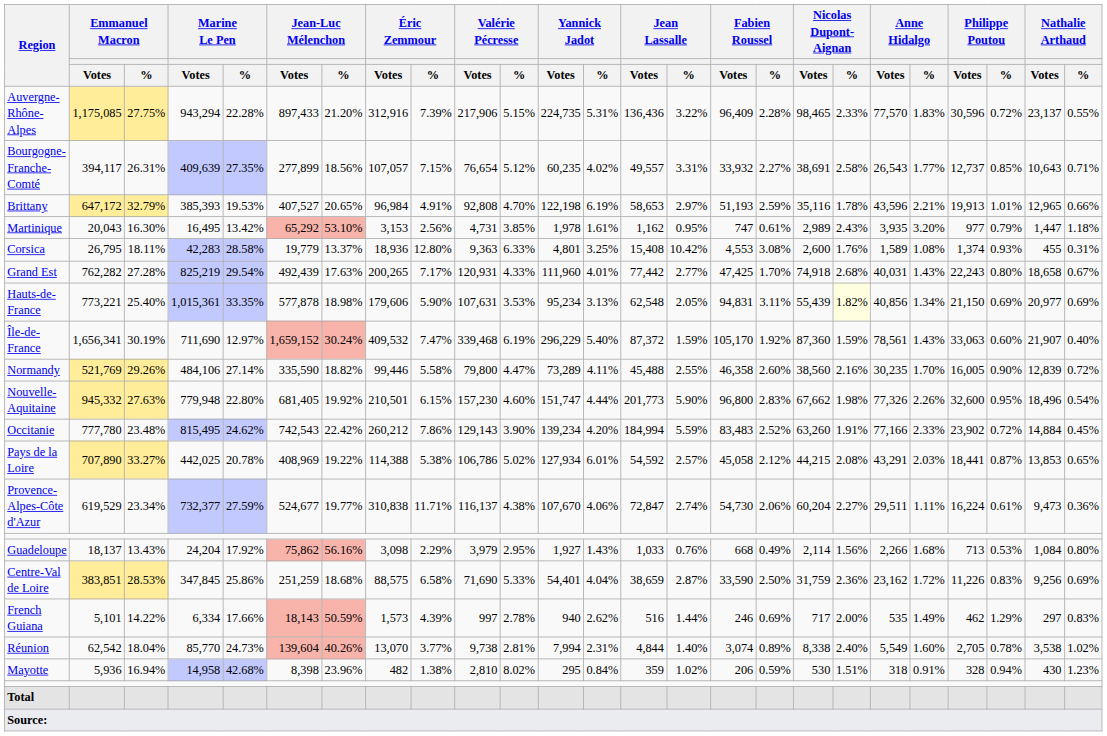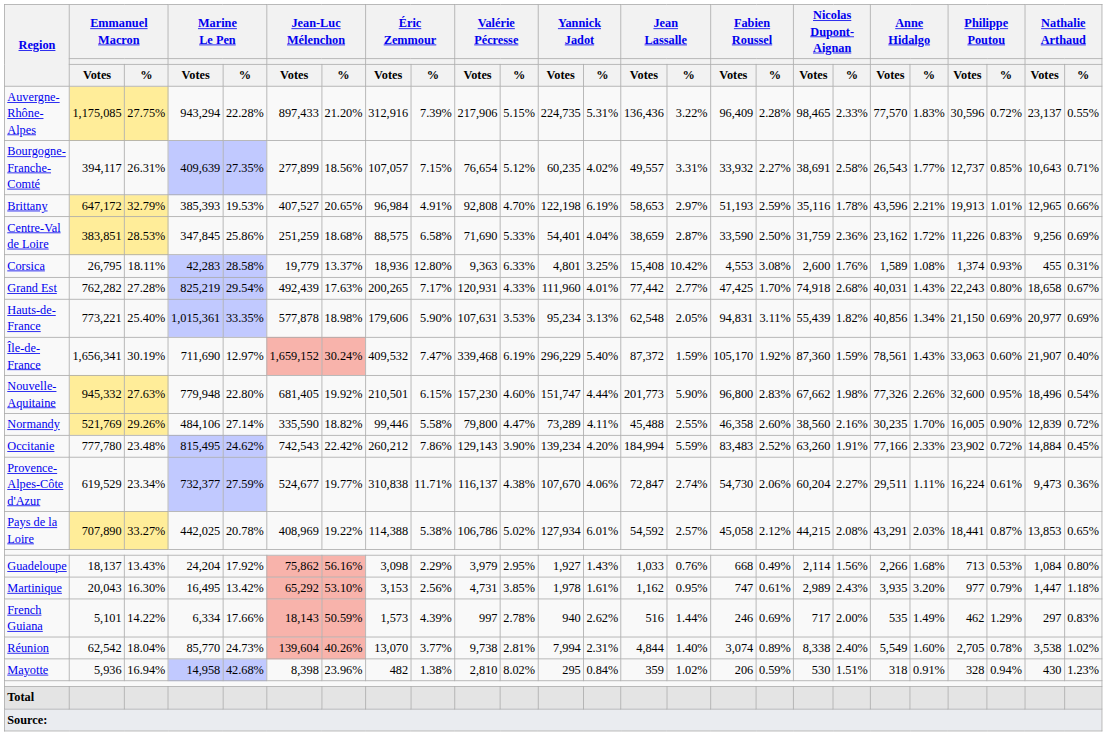rows swapped: (34, 580) <-> (35, 228)
(852, 302) lightyellow background -> (852, 318) no background
rows swapped: (34, 370) <-> (32, 400)
rows swapped: (32, 460) <-> (35, 506)
